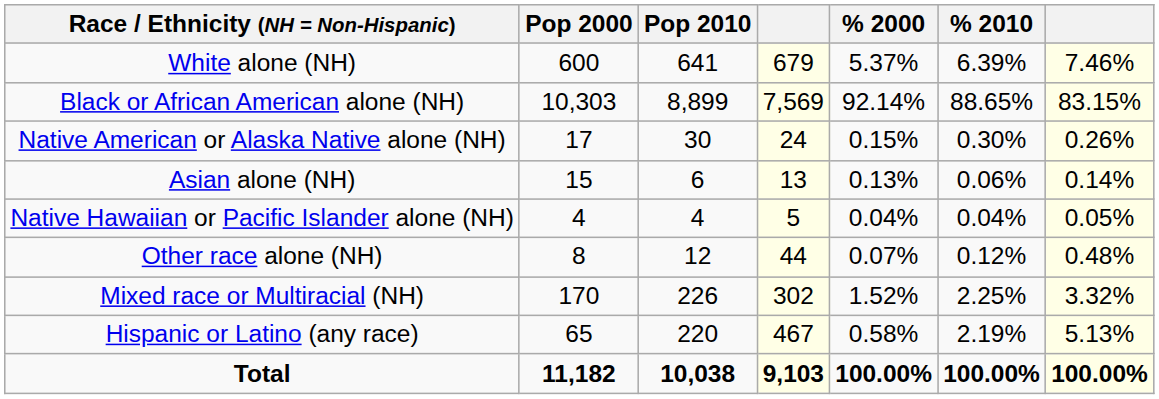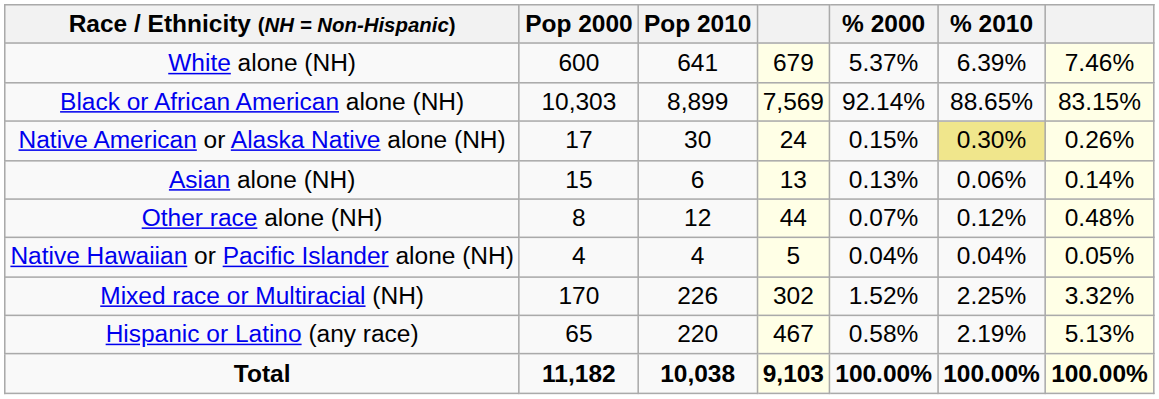(992, 140) no background -> (992, 140) khaki background
rows swapped: (262, 218) <-> (262, 256)
